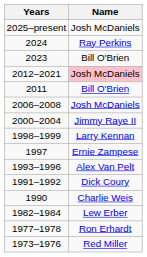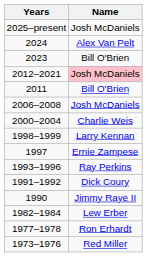(105, 43) Ray Perkins -> (105, 43) Alex Van Pelt
(105, 120) Jimmy Raye II -> (105, 120) Charlie Weis
(105, 167) Alex Van Pelt -> (105, 167) Ray Perkins
(105, 197) Charlie Weis -> (105, 197) Jimmy Raye II
